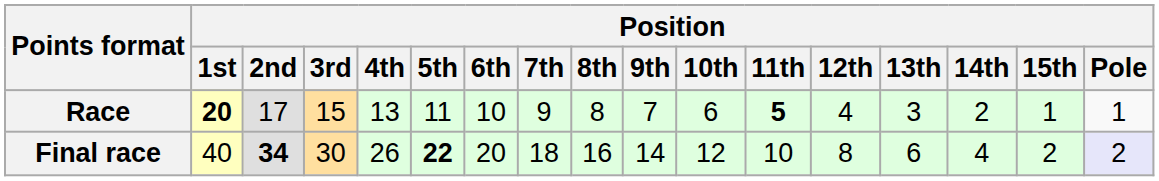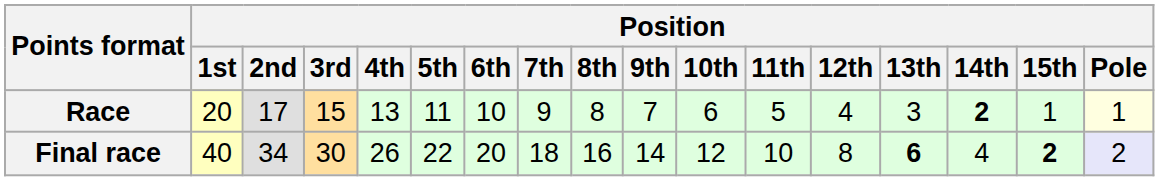(217, 111) bold -> (217, 111) normal
(778, 111) bold -> (778, 111) normal
(982, 111) normal -> (982, 111) bold
(1119, 111) no background -> (1119, 111) lightyellow background
(273, 153) bold -> (273, 153) normal
(438, 153) bold -> (438, 153) normal
(914, 153) normal -> (914, 153) bold
(1050, 153) normal -> (1050, 153) bold
